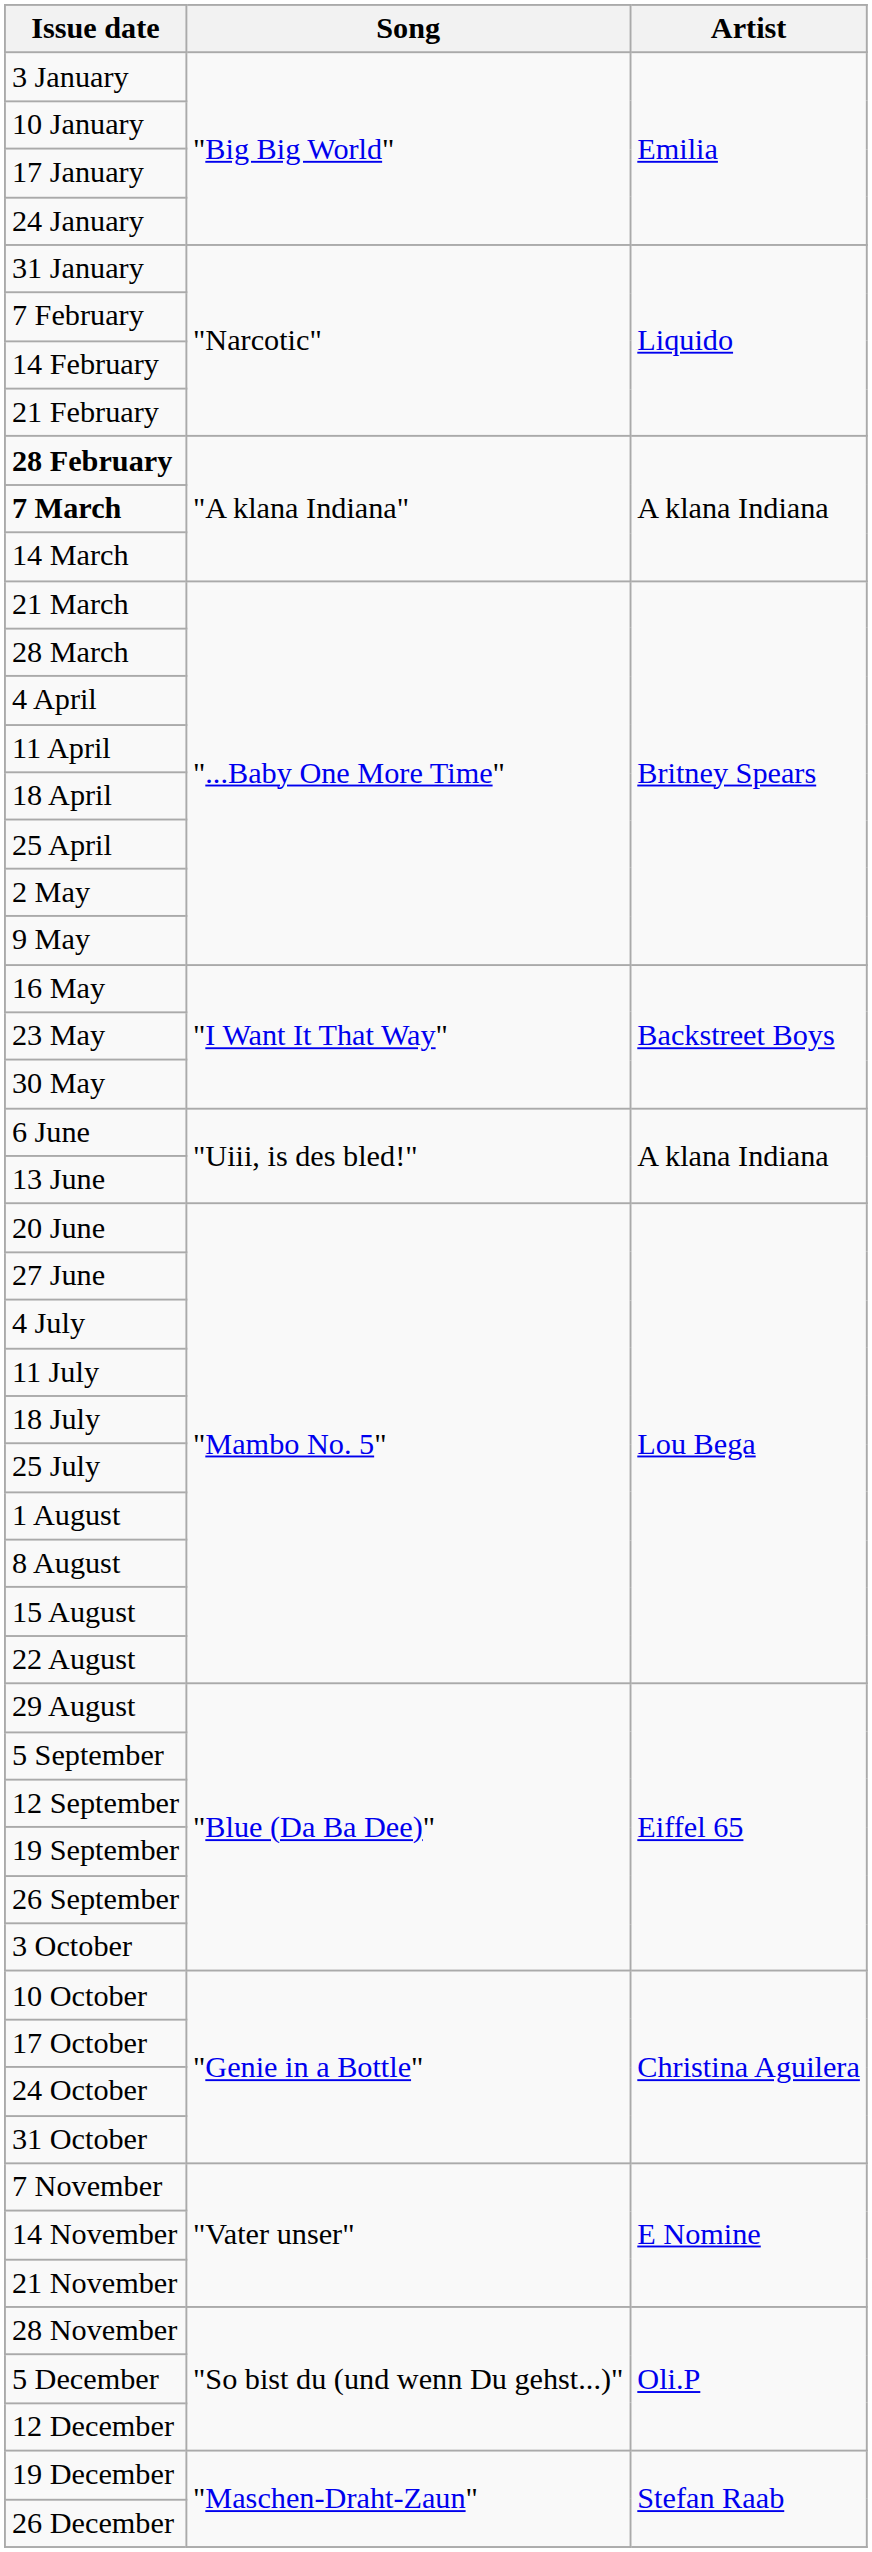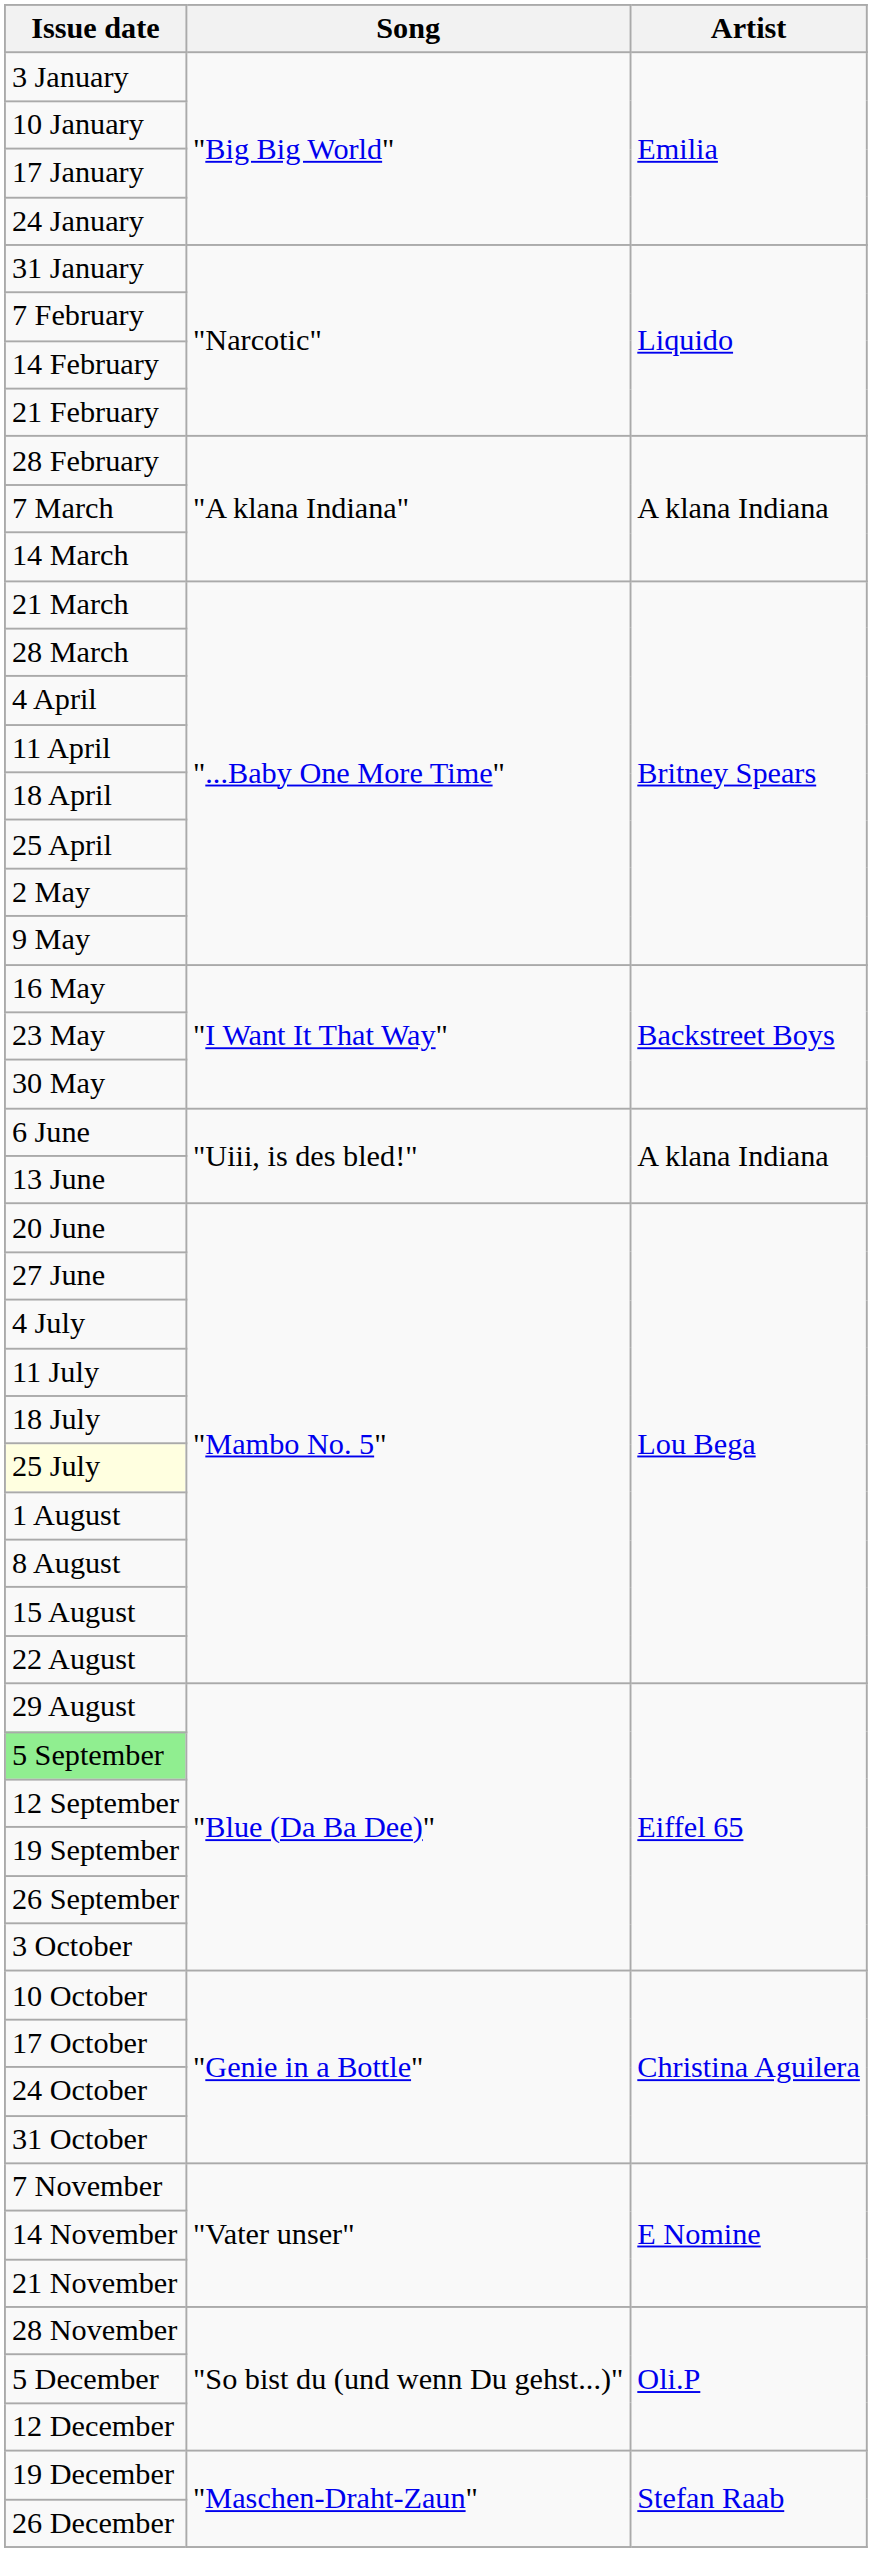(92, 460) bold -> (85, 460) normal
(67, 508) bold -> (63, 508) normal
(56, 1467) no background -> (56, 1467) lightyellow background
(88, 1754) no background -> (88, 1754) lightgreen background
